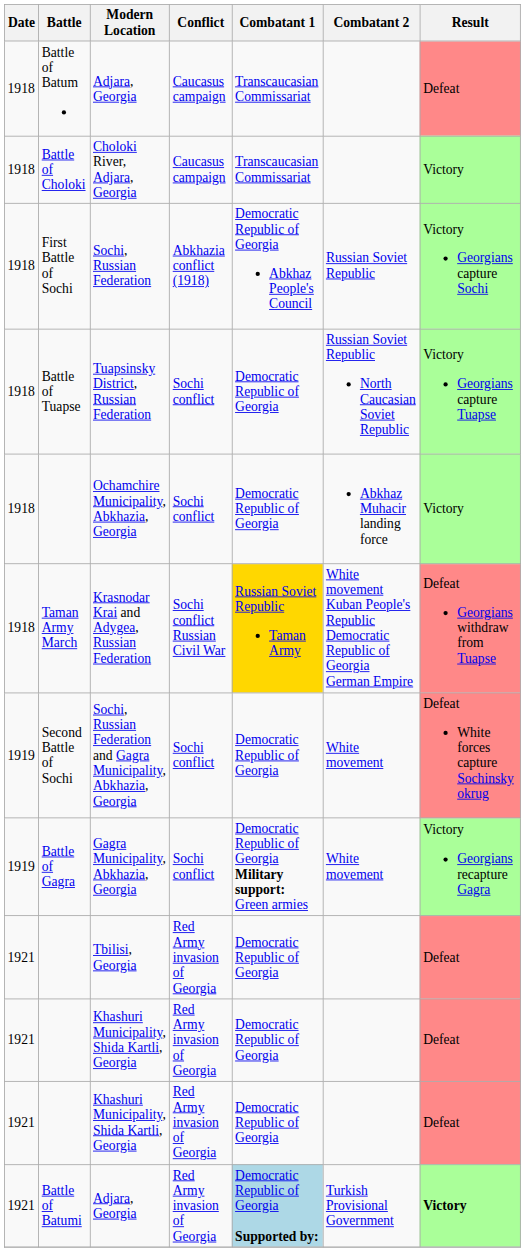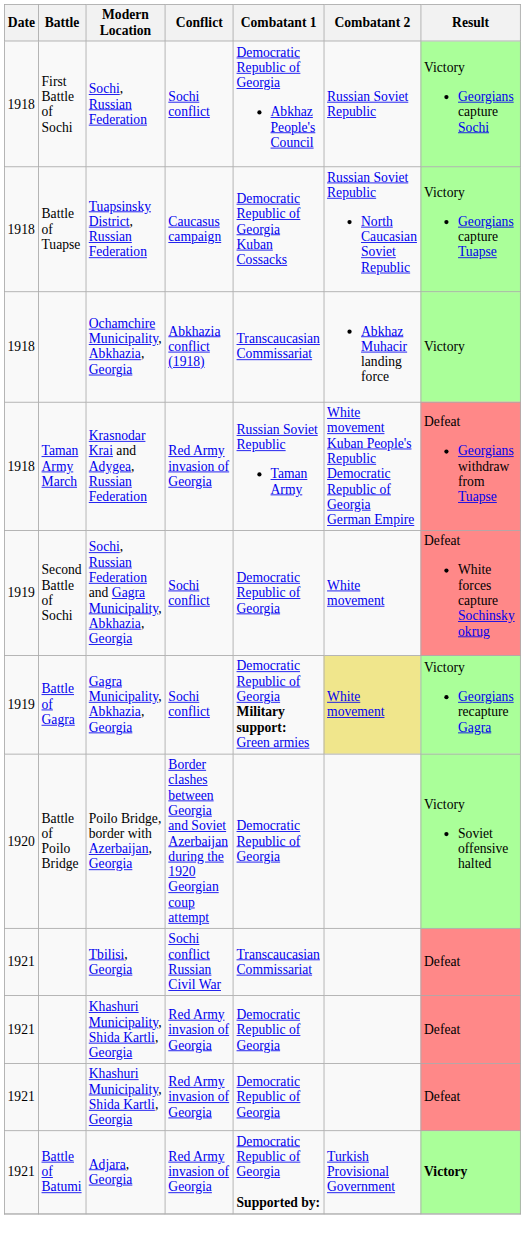- row: (64, 82)
- row: (64, 169)
(199, 266) Abkhazia conflict (1918) -> (189, 104) Sochi conflict
(193, 391) Sochi conflict -> (195, 229) Caucasus campaign
(267, 391) Democratic Republic of Georgia -> (268, 229) Democratic Republic of Georgia Kuban Cossacks
(193, 509) Sochi conflict -> (194, 346) Abkhazia conflict (1918)
(267, 509) Democratic Republic of Georgia -> (278, 346) Transcaucasian Commissariat
(199, 628) Sochi conflict Russian Civil War -> (199, 466) Red Army invasion of Georgia
(277, 621) gold background -> (279, 459) no background
(355, 866) no background -> (356, 704) khaki background
+ row: (60, 841)
(196, 957) Red Army invasion of Georgia -> (195, 962) Sochi conflict Russian Civil War
(267, 957) Democratic Republic of Georgia -> (278, 962) Transcaucasian Commissariat
(277, 1205) lightblue background -> (278, 1172) no background
